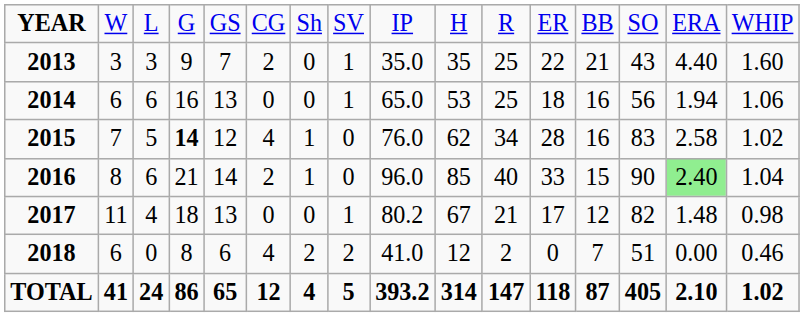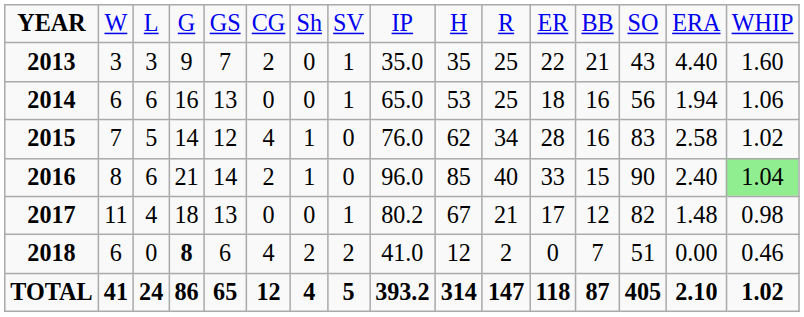(186, 138) bold -> (186, 138) normal
(696, 176) lightgreen background -> (696, 176) no background
(762, 176) no background -> (762, 176) lightgreen background
(186, 253) normal -> (186, 253) bold
